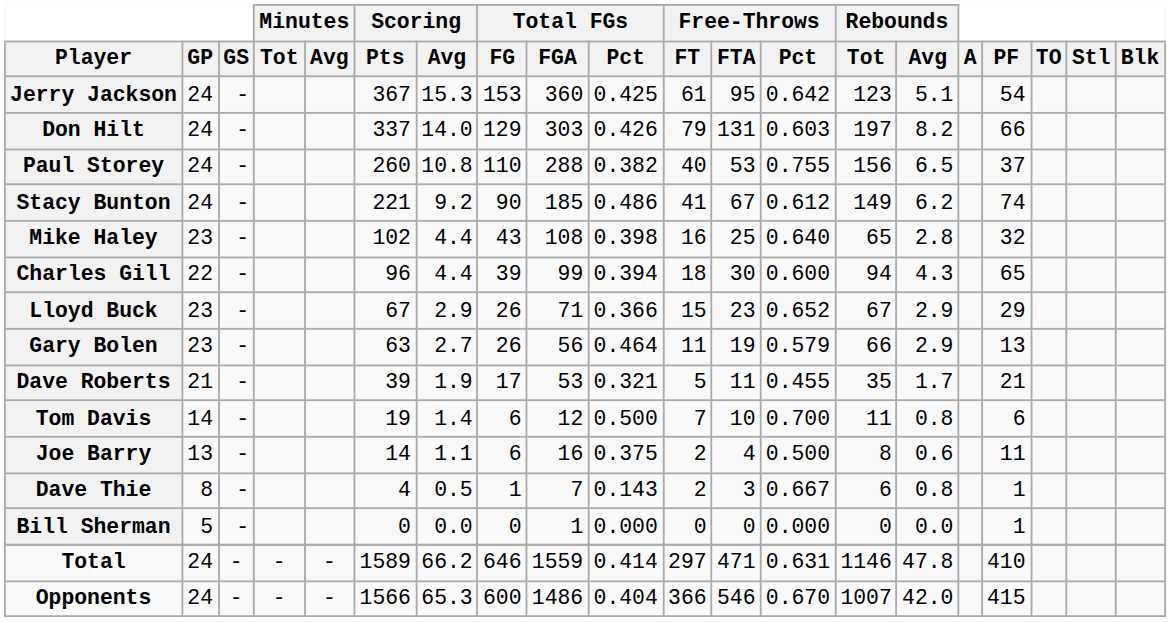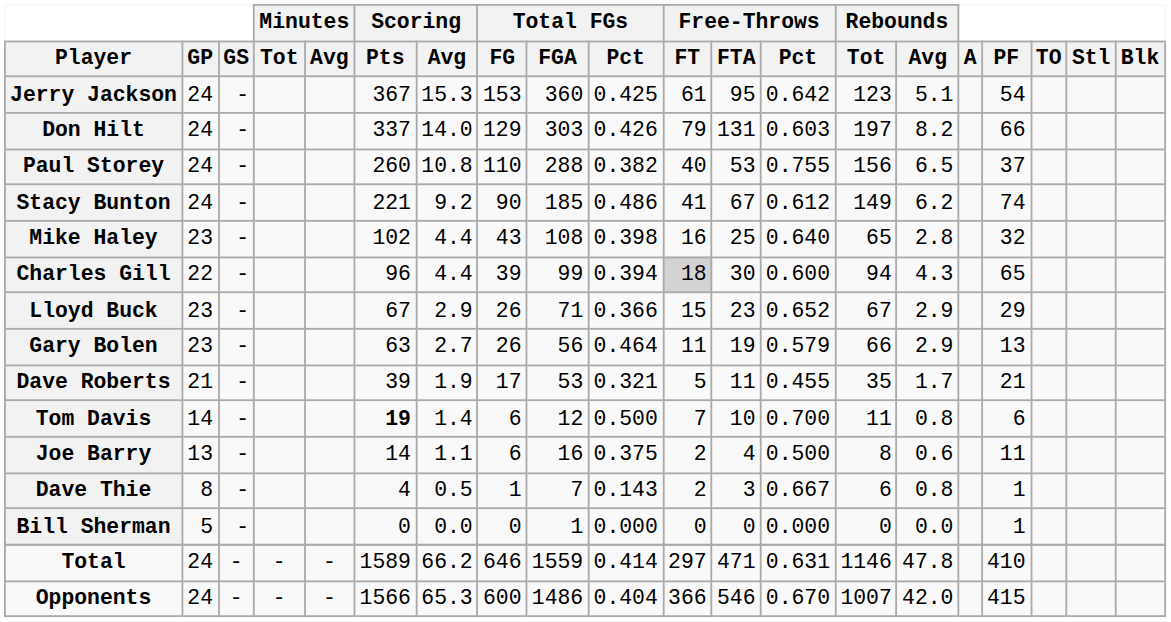(694, 274) no background -> (694, 274) lightgrey background
(398, 418) normal -> (398, 418) bold
